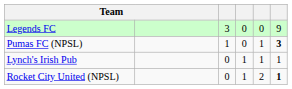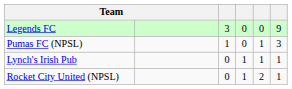(279, 44) bold -> (279, 44) normal
(279, 76) bold -> (279, 76) normal
